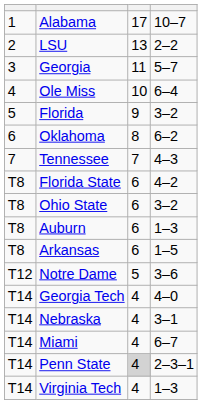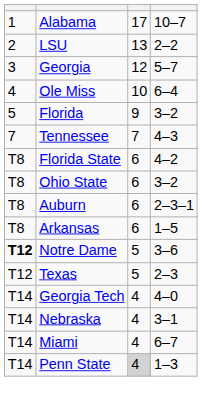(139, 68) 11 -> (139, 68) 12
- row: (72, 136)
(166, 228) 1–3 -> (174, 205) 2–3–1
(20, 273) normal -> (20, 250) bold
+ row: (58, 273)
(174, 365) 2–3–1 -> (166, 365) 1–3
- row: (80, 387)
